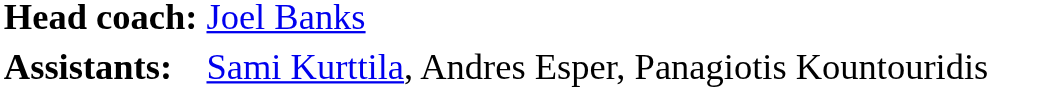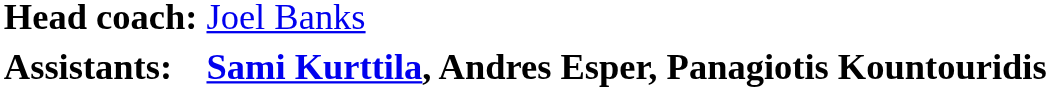(597, 66) normal -> (627, 66) bold
